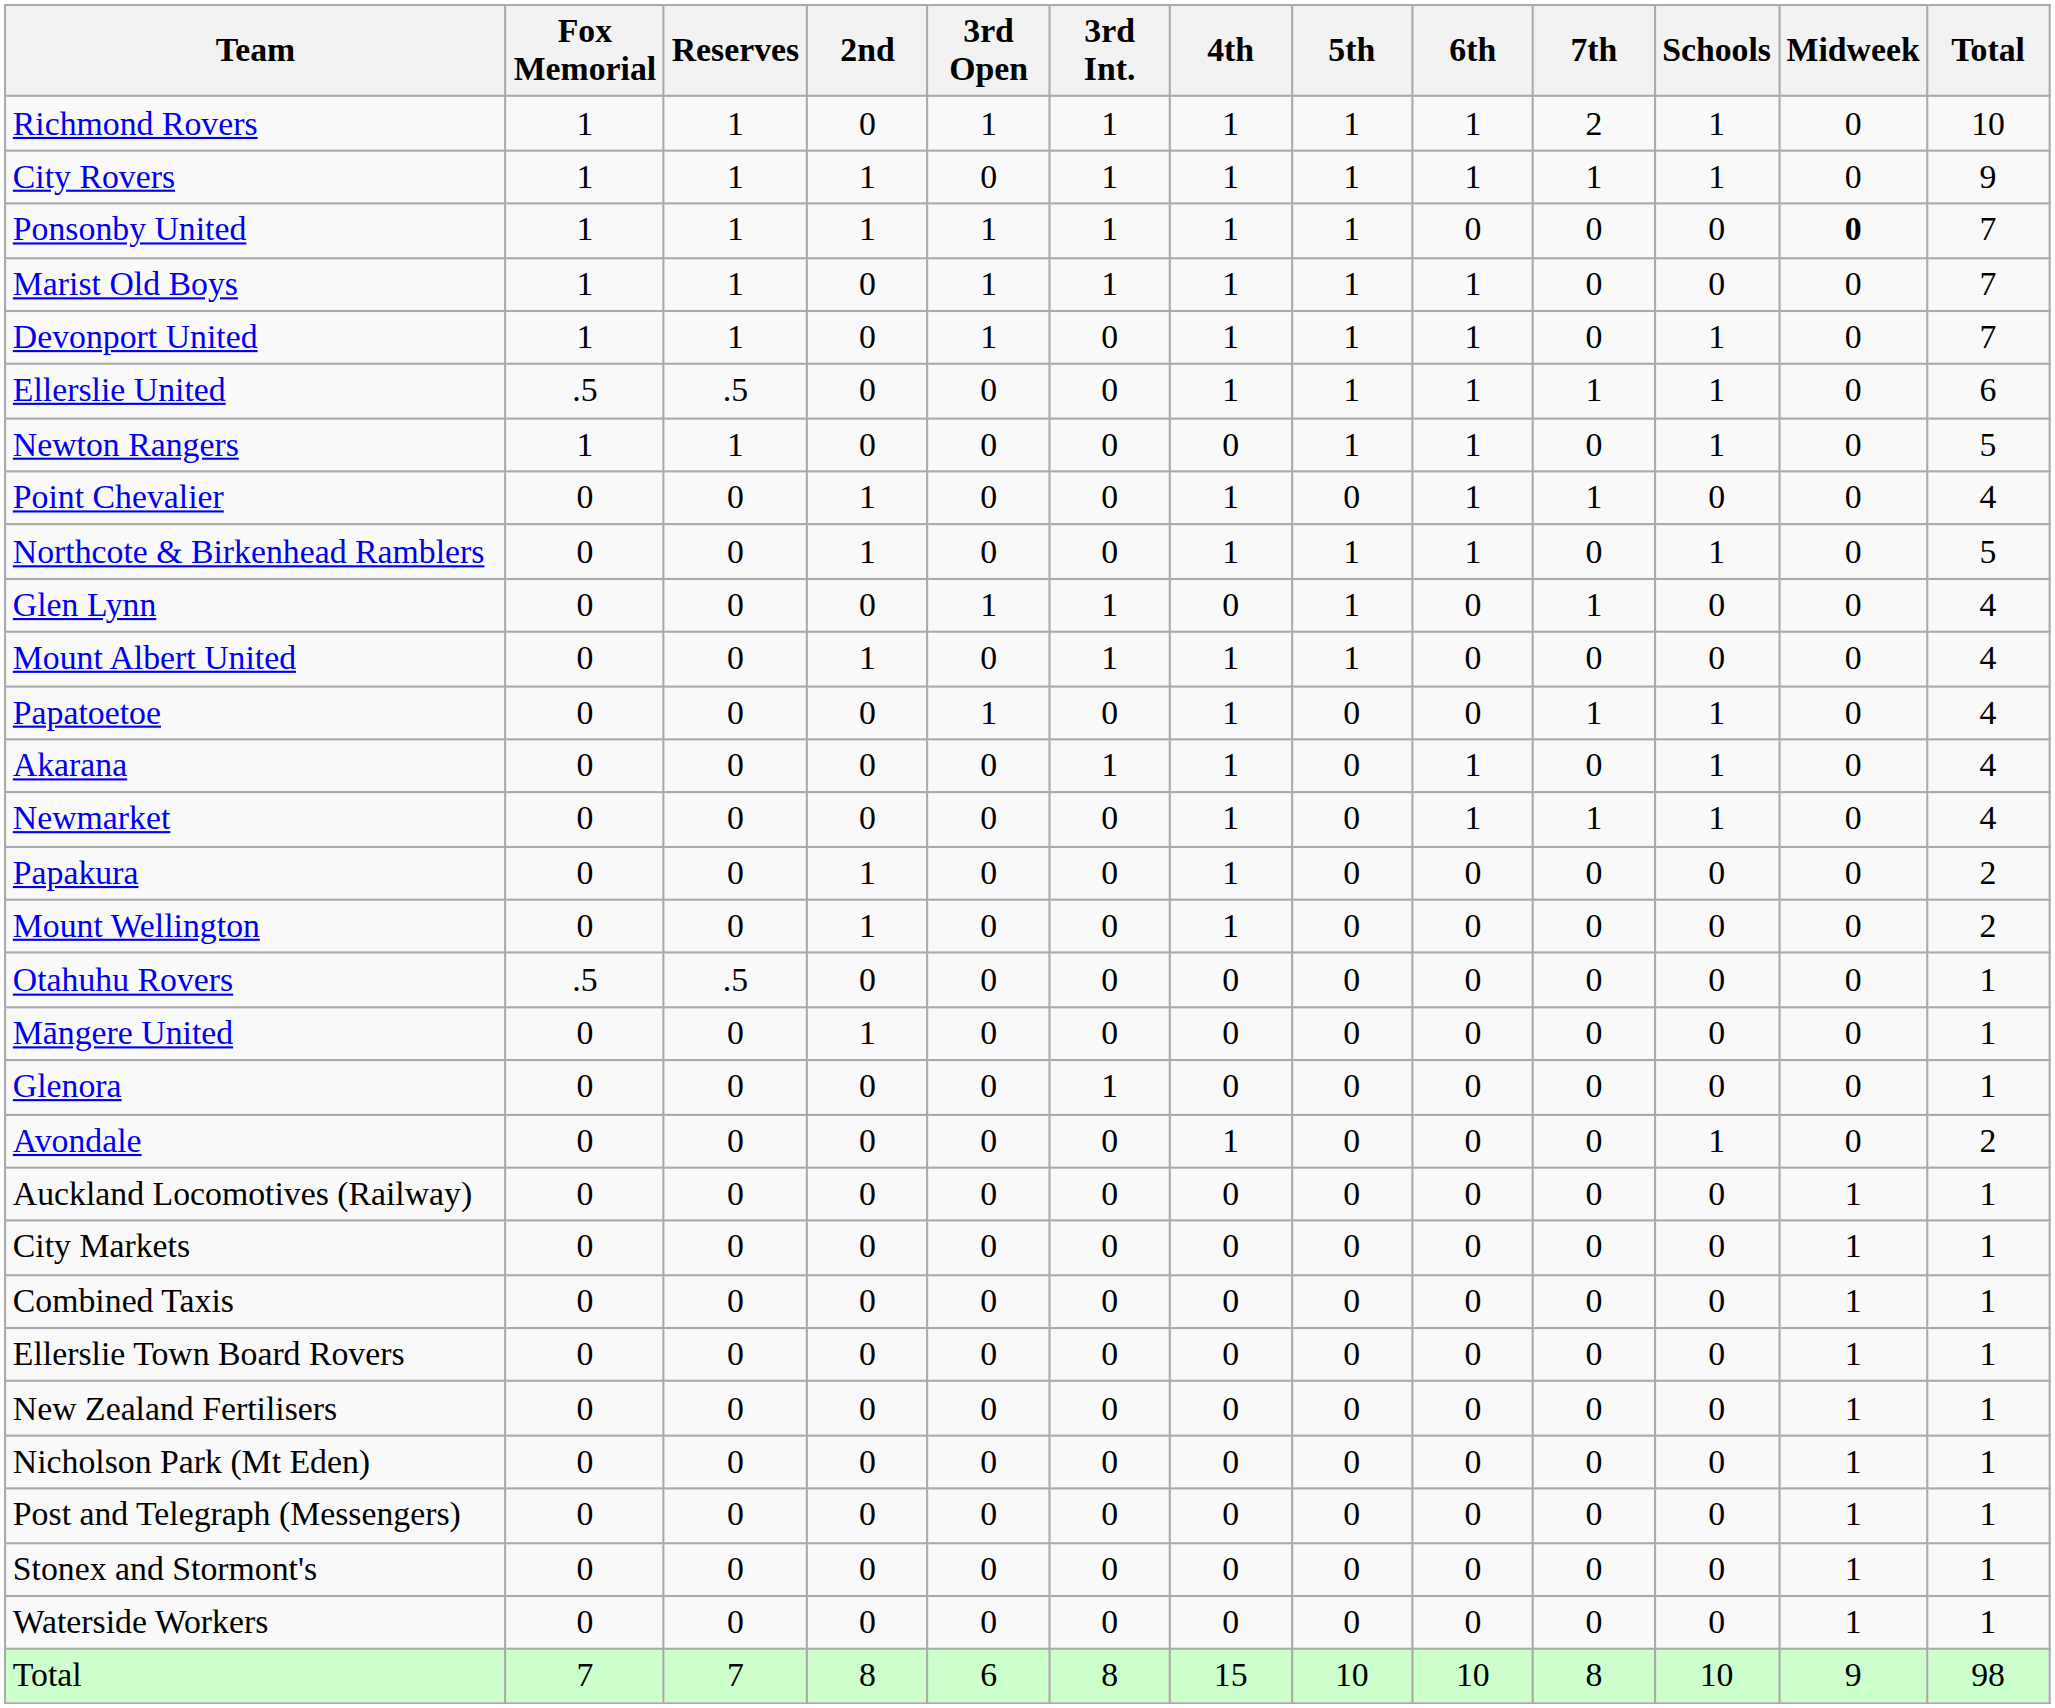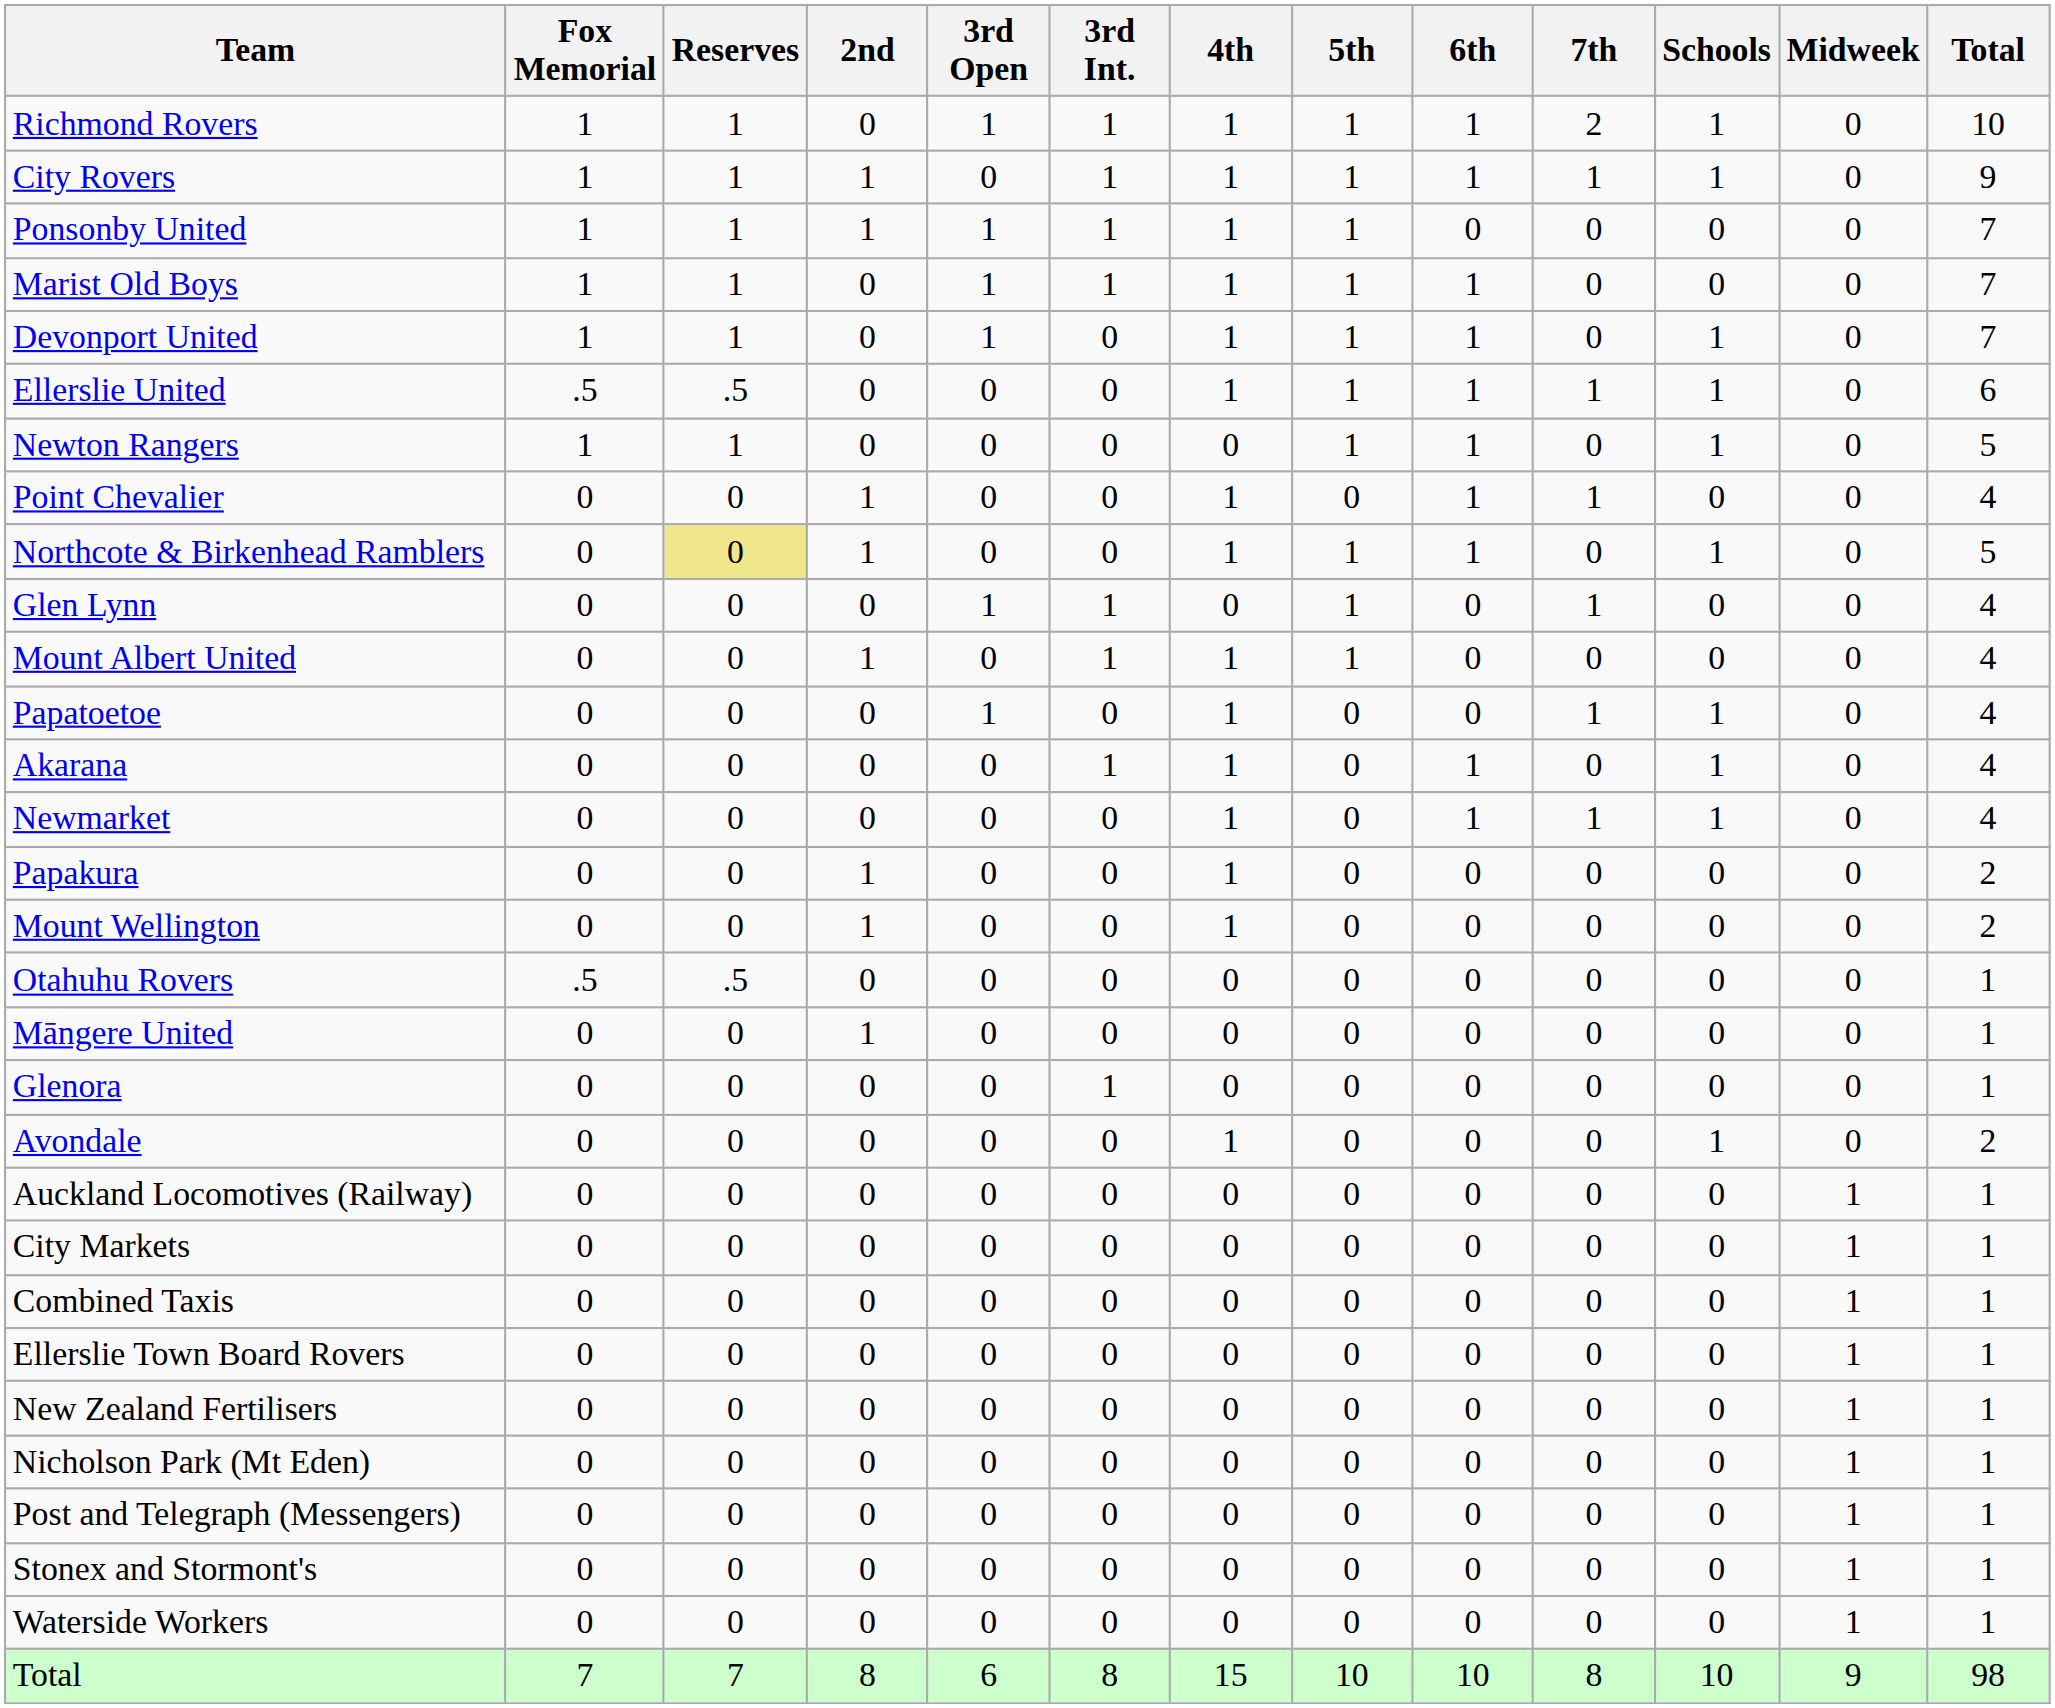(1853, 229) bold -> (1853, 229) normal
(735, 551) no background -> (735, 551) khaki background
